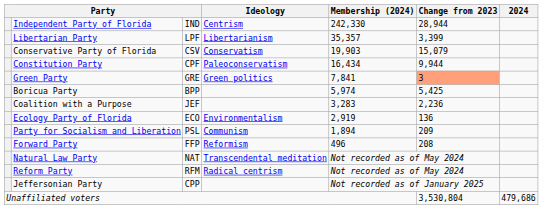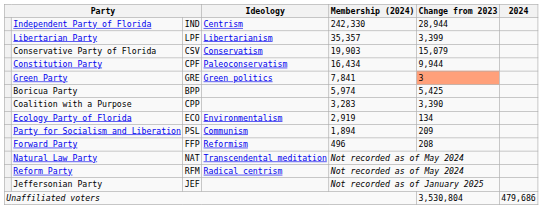(192, 104) JEF -> (192, 104) CPP
(431, 104) 2,236 -> (431, 104) 3,390
(426, 118) 136 -> (426, 118) 134
(192, 185) CPP -> (192, 185) JEF
